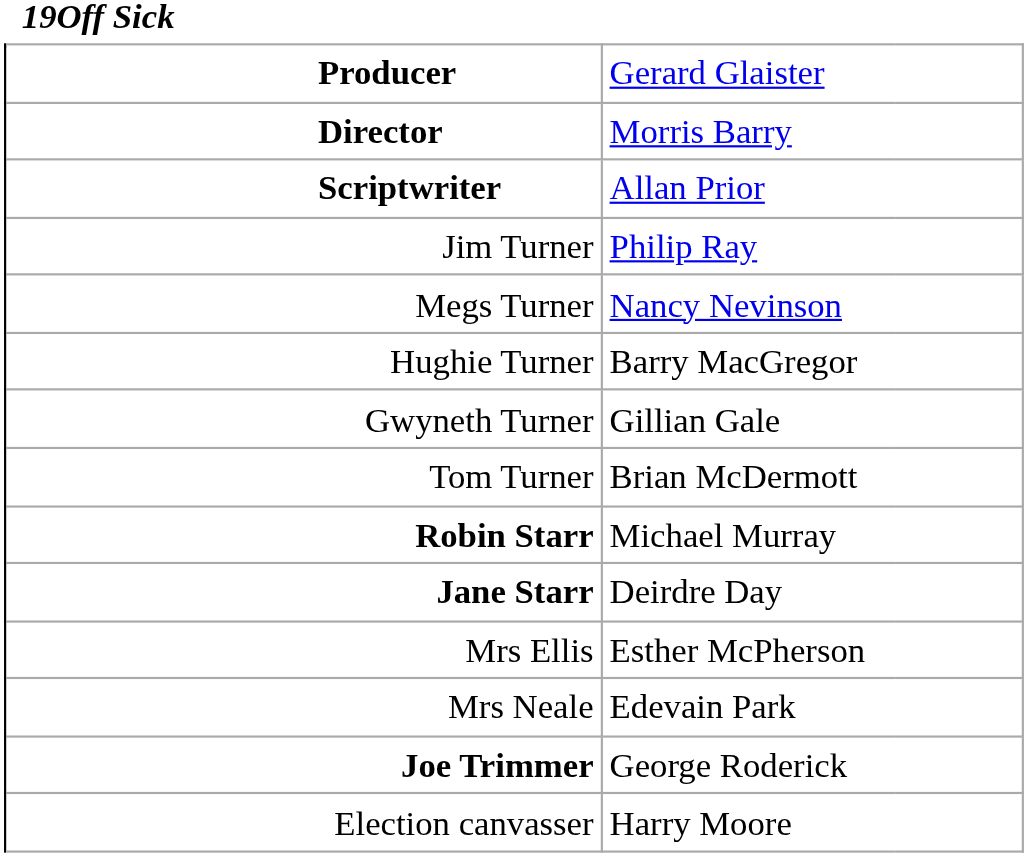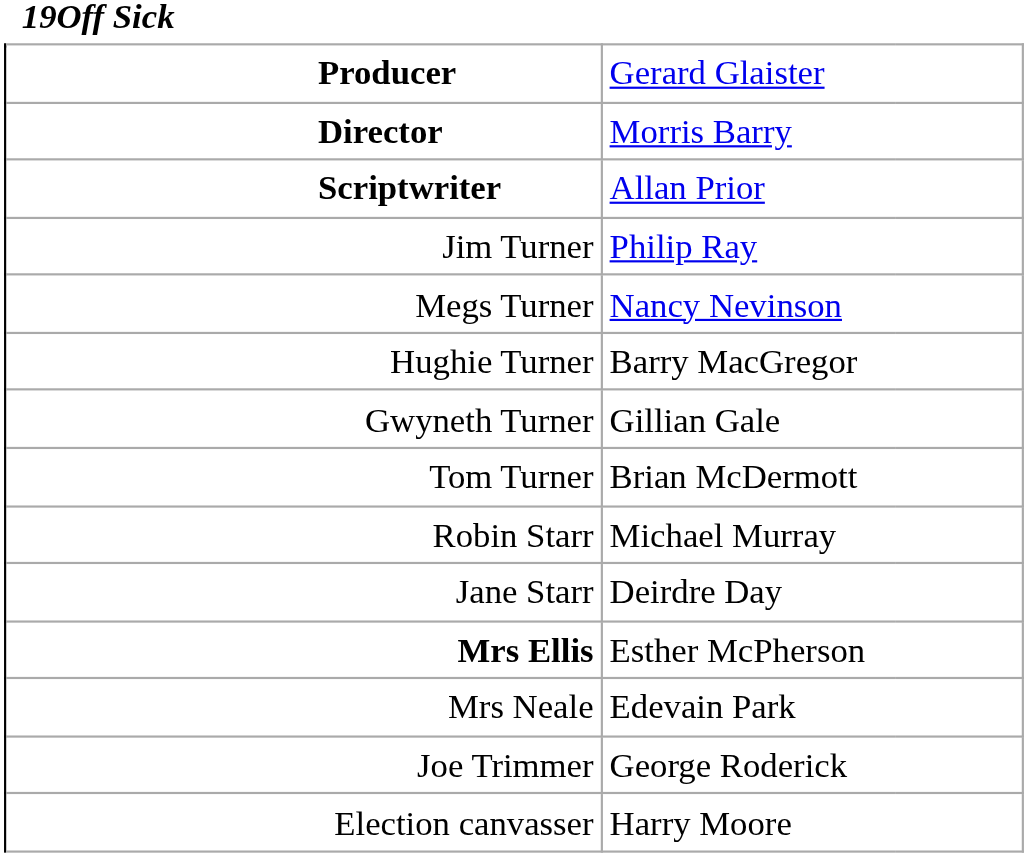(504, 534) bold -> (513, 534) normal
(515, 592) bold -> (525, 592) normal
(529, 649) normal -> (526, 649) bold
(497, 765) bold -> (505, 765) normal
